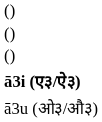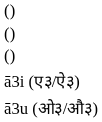(42, 82) bold -> (42, 82) normal
